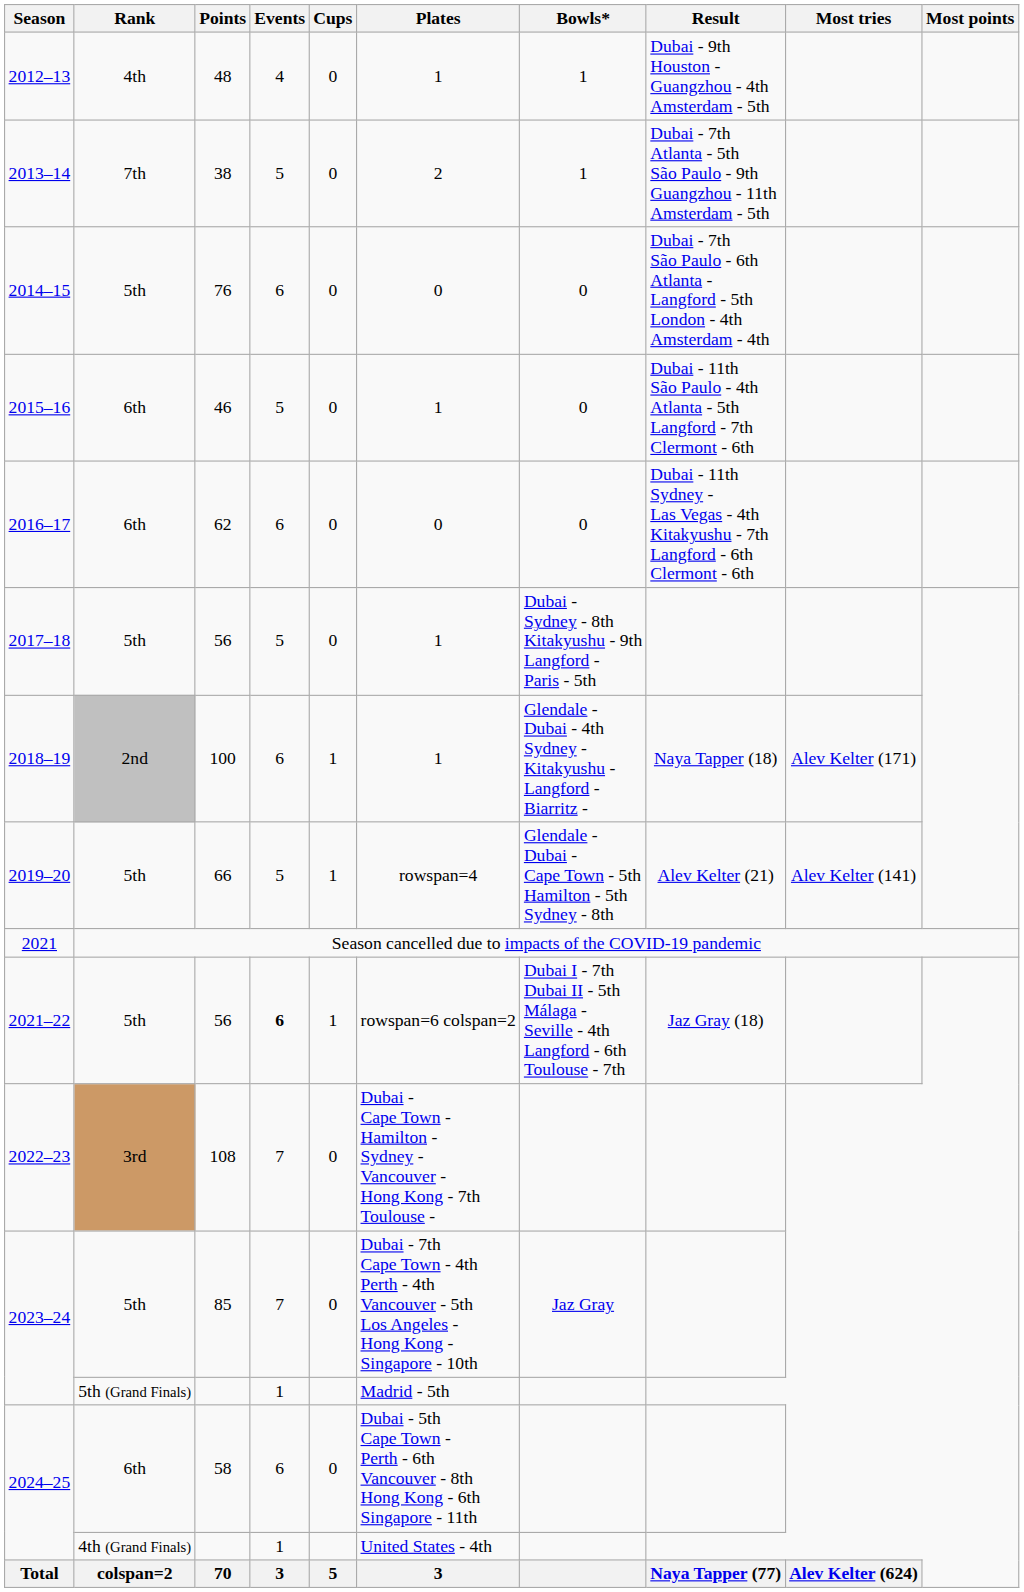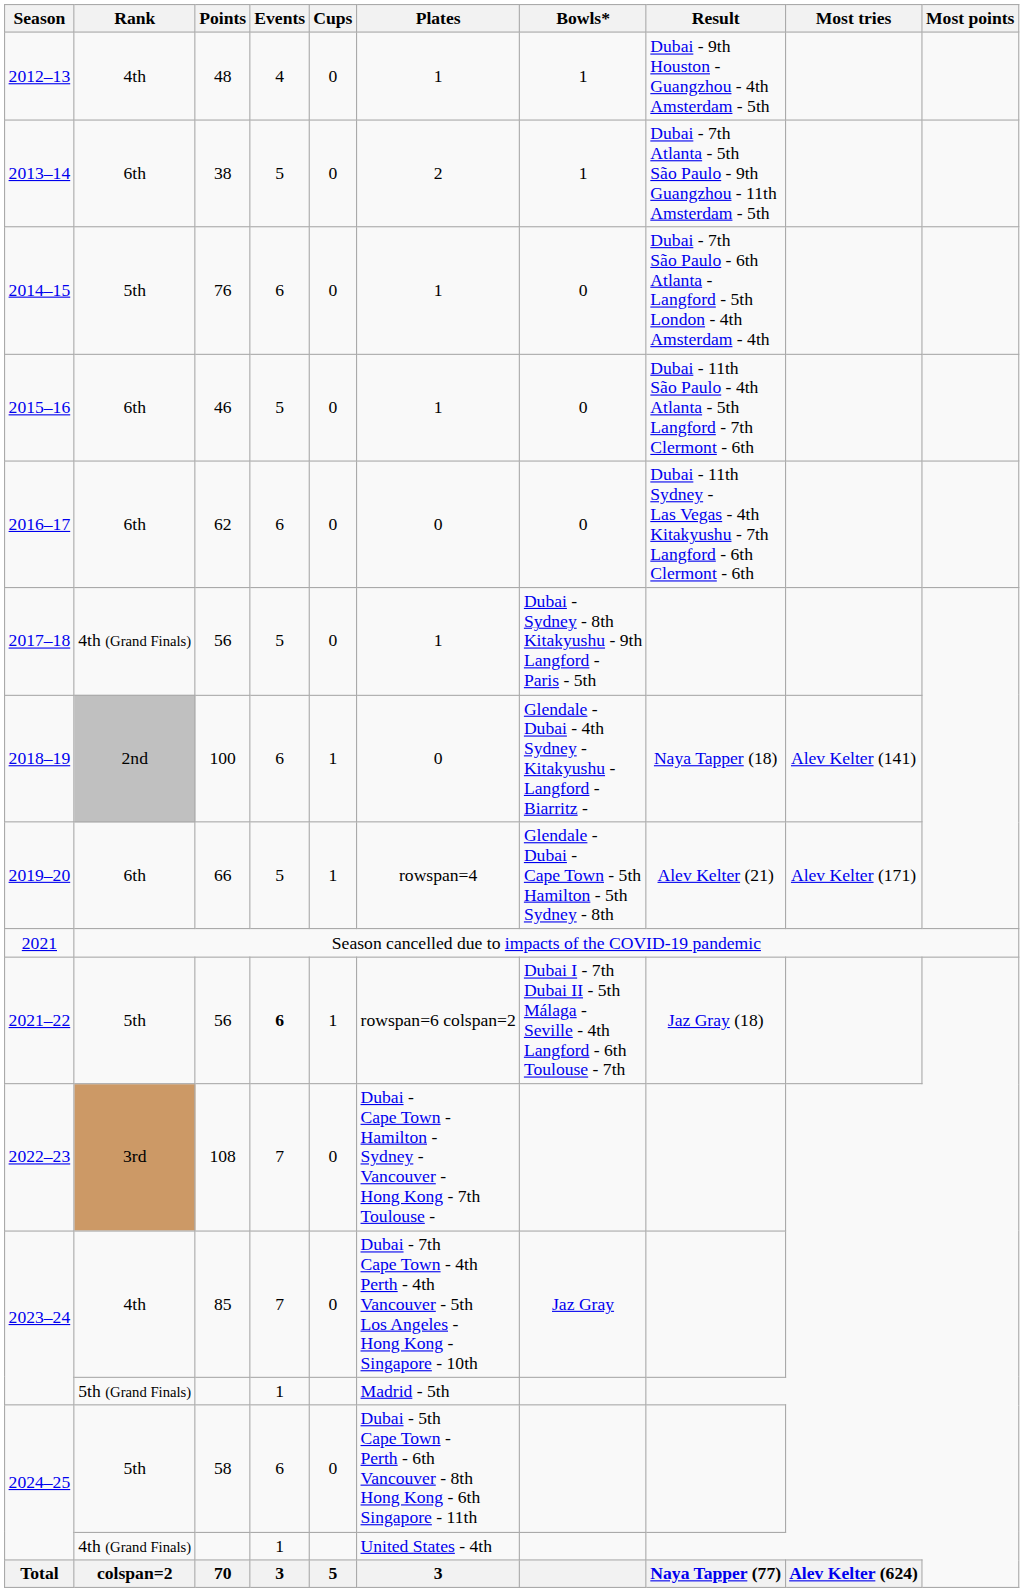(135, 173) 7th -> (135, 173) 6th
(438, 290) 0 -> (438, 290) 1
(135, 641) 5th -> (135, 641) 4th (Grand Finals)
(438, 758) 1 -> (438, 758) 0
(854, 758) Alev Kelter (171) -> (854, 758) Alev Kelter (141)
(135, 875) 5th -> (135, 875) 6th
(854, 875) Alev Kelter (141) -> (854, 875) Alev Kelter (171)
(135, 1303) 5th -> (135, 1303) 4th
(135, 1468) 6th -> (135, 1468) 5th
